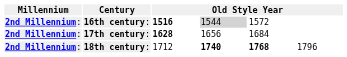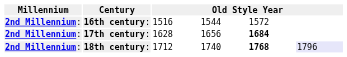(163, 22) bold -> (163, 22) normal
(211, 22) lightgrey background -> (211, 22) no background
(163, 35) bold -> (163, 35) normal
(259, 35) normal -> (259, 35) bold
(211, 47) bold -> (211, 47) normal
(307, 47) no background -> (307, 47) lavender background
